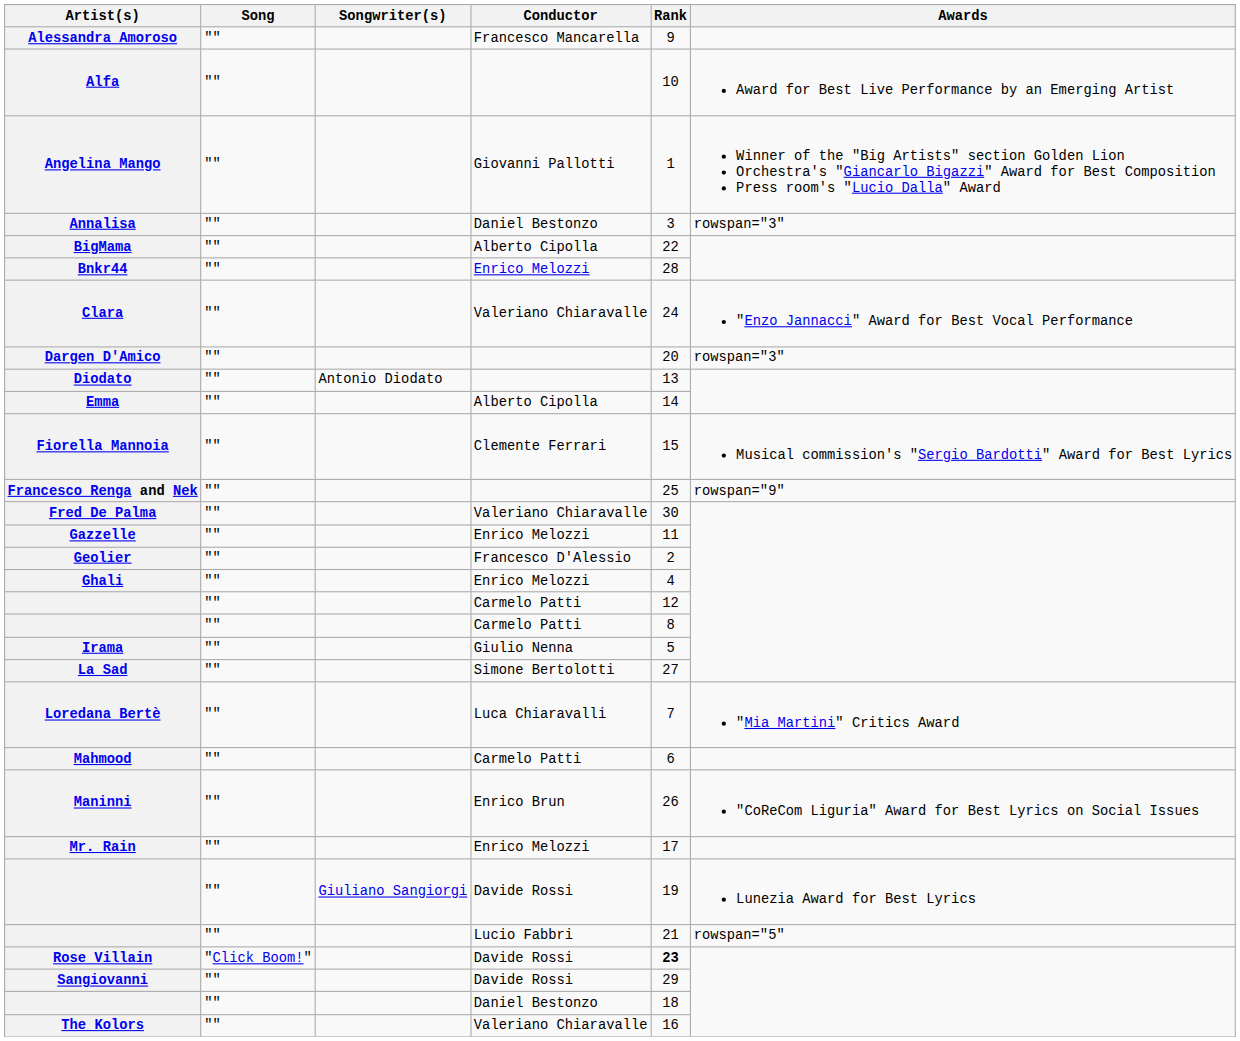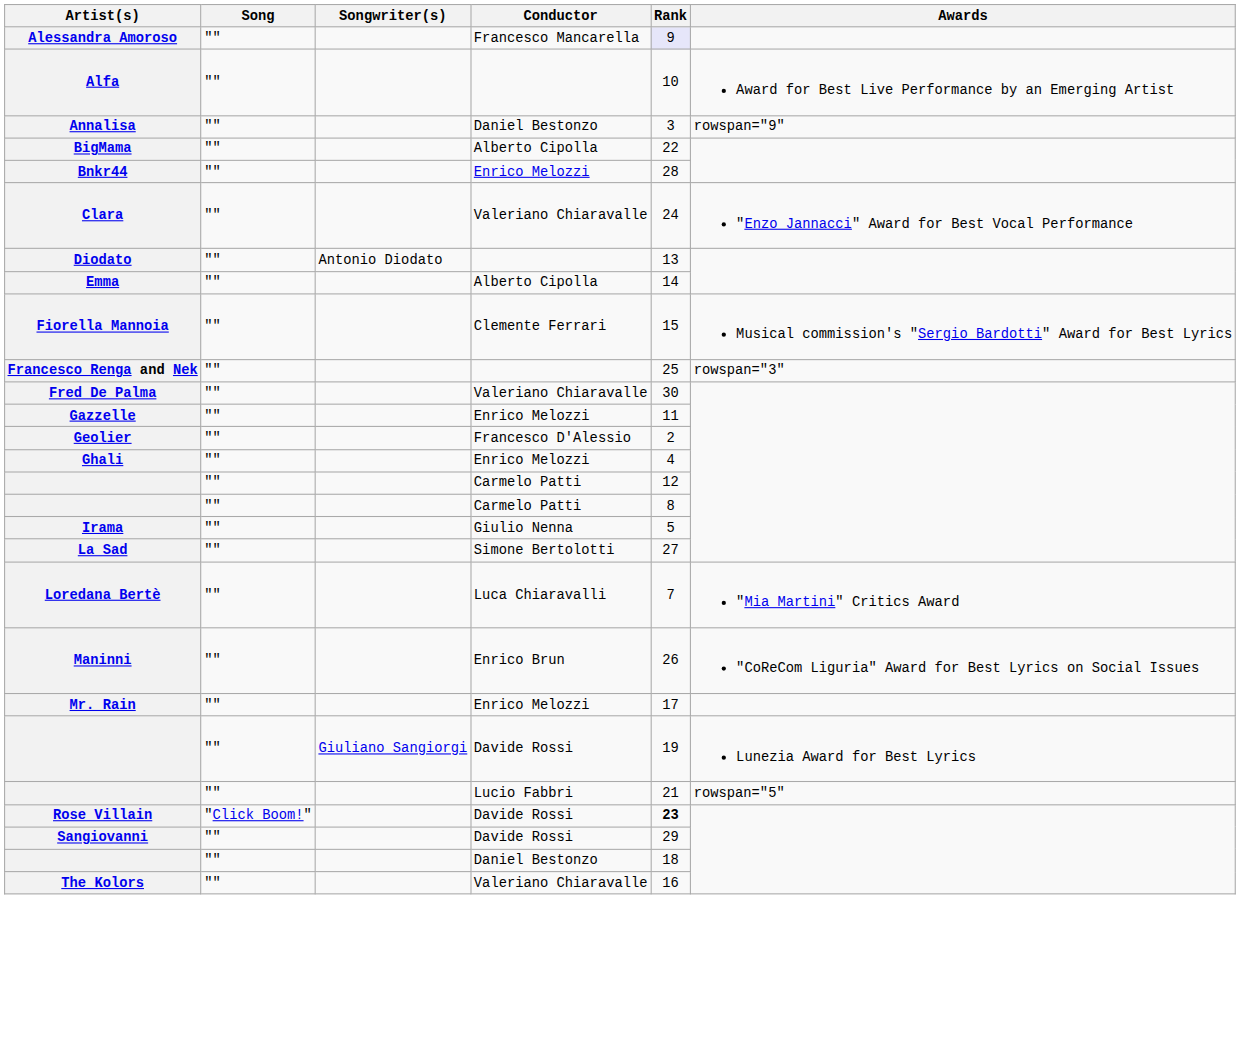(671, 38) no background -> (671, 38) lavender background
- row: (103, 164)
(739, 224) rowspan="3" -> (739, 127) rowspan="9"
- row: (103, 358)
(739, 491) rowspan="9" -> (739, 371) rowspan="3"
- row: (103, 759)
